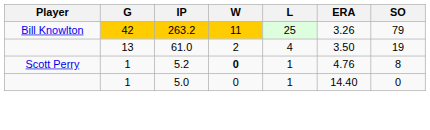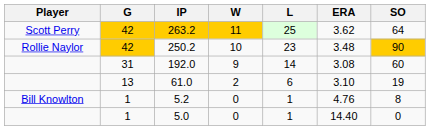(52, 30) Bill Knowlton -> (52, 30) Scott Perry
(344, 30) 3.26 -> (344, 30) 3.62
(398, 30) 79 -> (398, 30) 64
+ row: (182, 47)
+ row: (182, 64)
(290, 47) 4 -> (290, 82) 6
(344, 47) 3.50 -> (344, 82) 3.10
(52, 64) Scott Perry -> (52, 99) Bill Knowlton
(236, 64) bold -> (236, 99) normal
